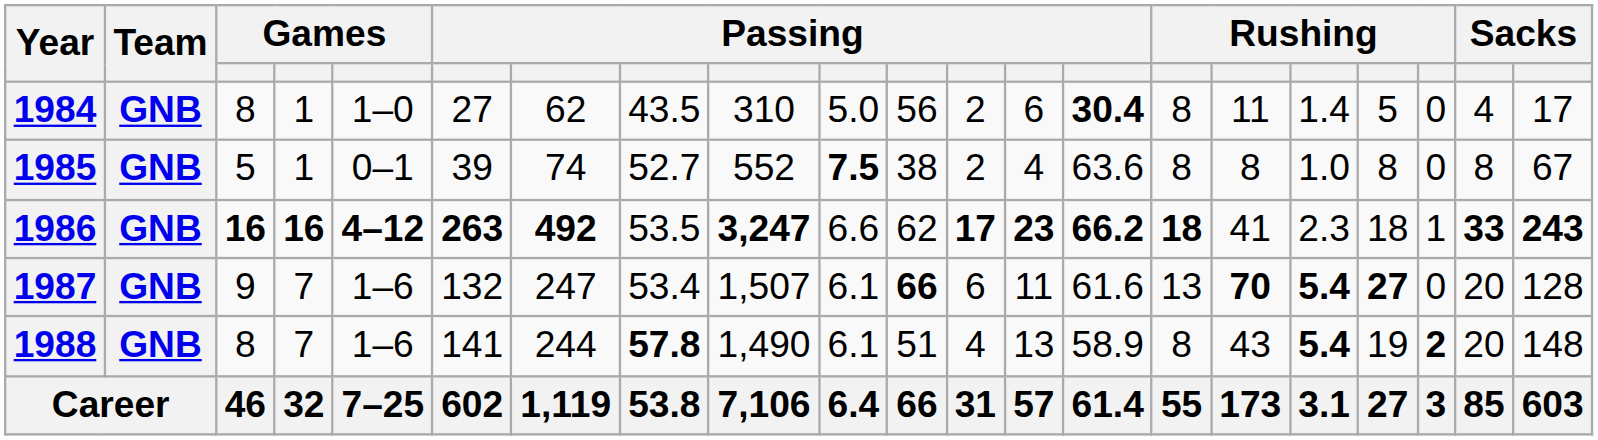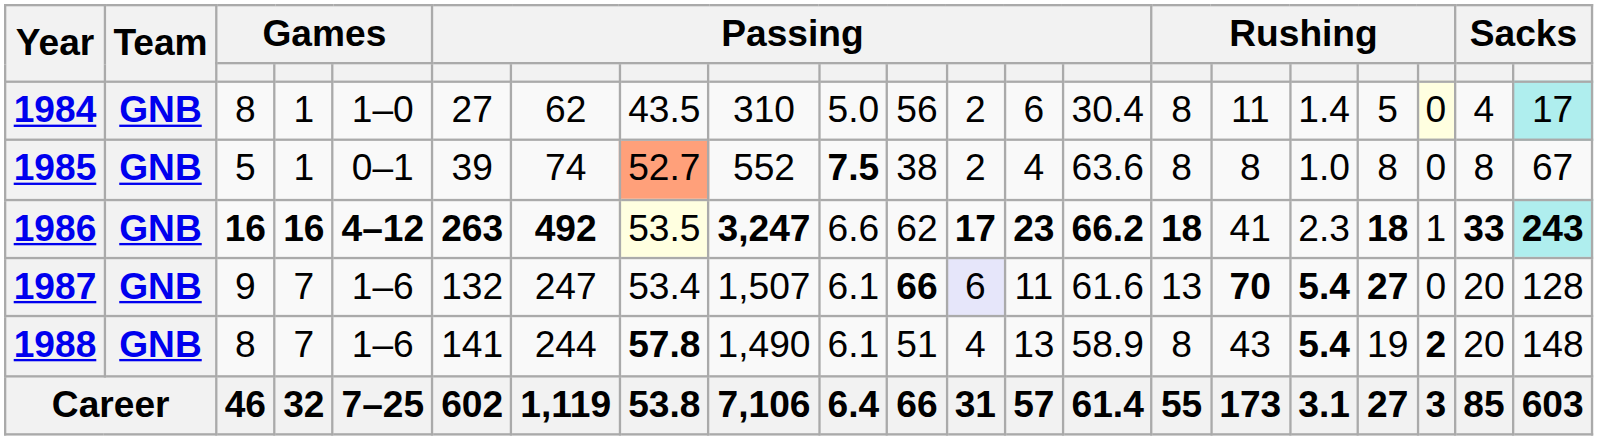(1108, 109) bold -> (1108, 109) normal
(1436, 109) no background -> (1436, 109) lightyellow background
(1553, 109) no background -> (1553, 109) paleturquoise background
(664, 168) no background -> (664, 168) lightsalmon background
(664, 227) no background -> (664, 227) lightyellow background
(1388, 227) normal -> (1388, 227) bold
(1553, 227) no background -> (1553, 227) paleturquoise background
(975, 286) no background -> (975, 286) lavender background
